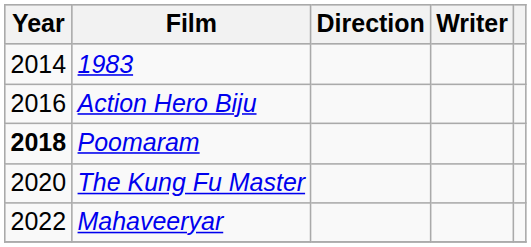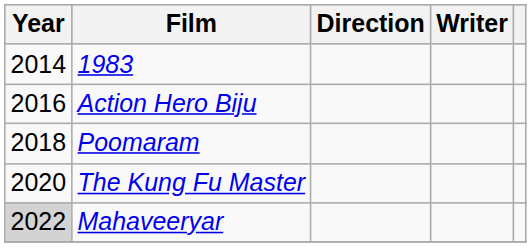(38, 143) bold -> (38, 143) normal
(38, 222) no background -> (38, 222) lightgrey background
